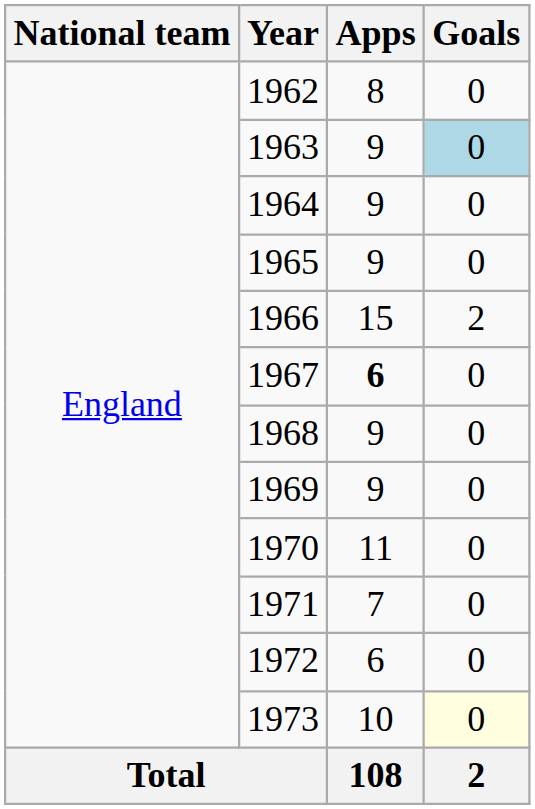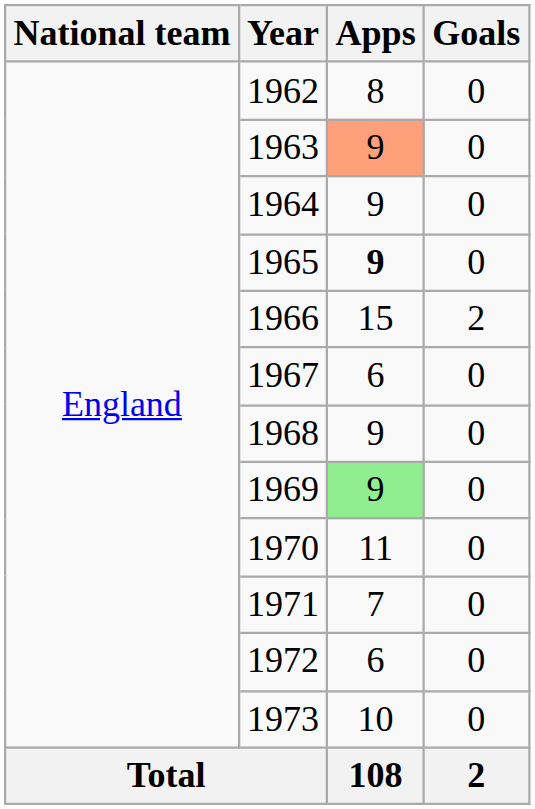(376, 147) no background -> (376, 147) lightsalmon background
(476, 147) lightblue background -> (476, 147) no background
(376, 261) normal -> (376, 261) bold
(376, 375) bold -> (376, 375) normal
(376, 489) no background -> (376, 489) lightgreen background
(476, 718) lightyellow background -> (476, 718) no background
